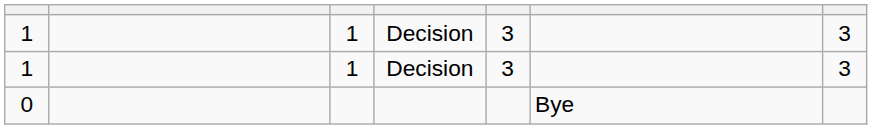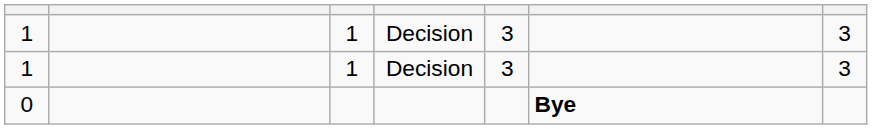(555, 105) normal -> (555, 105) bold
